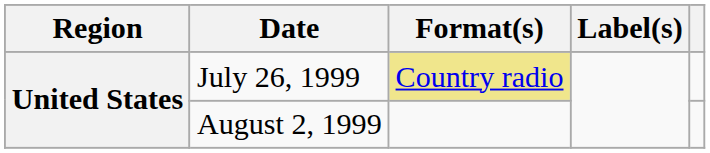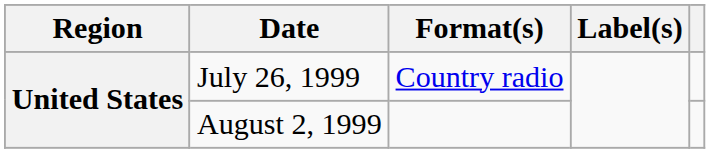(480, 76) khaki background -> (480, 76) no background
